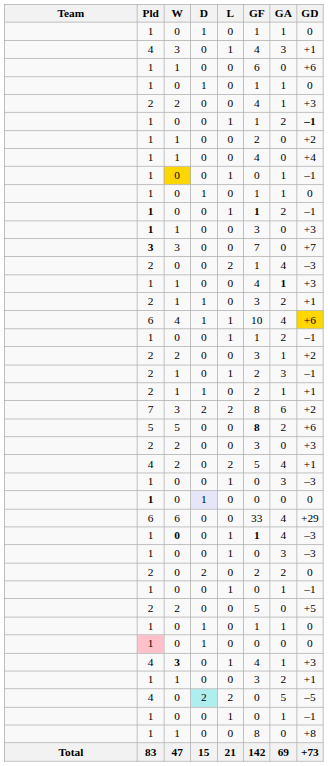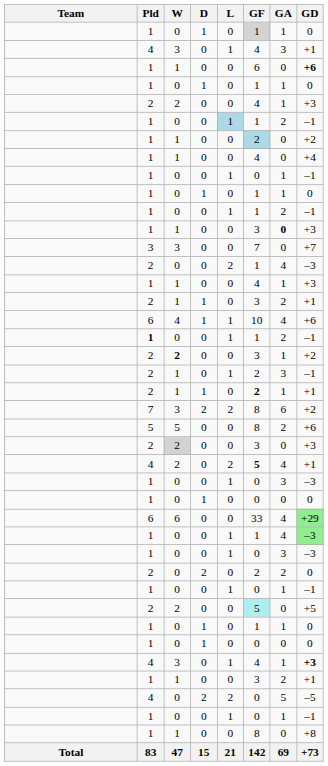(257, 31) no background -> (257, 31) lightgrey background
(310, 67) normal -> (310, 67) bold
(230, 121) no background -> (230, 121) lightblue background
(310, 121) bold -> (310, 121) normal
(257, 139) no background -> (257, 139) lightblue background
(177, 175) gold background -> (177, 175) no background
(151, 211) bold -> (151, 211) normal
(257, 211) bold -> (257, 211) normal
(151, 229) bold -> (151, 229) normal
(283, 229) normal -> (283, 229) bold
(151, 247) bold -> (151, 247) normal
(283, 283) bold -> (283, 283) normal
(310, 319) gold background -> (310, 319) no background
(151, 337) normal -> (151, 337) bold
(177, 355) normal -> (177, 355) bold
(257, 391) normal -> (257, 391) bold
(257, 427) bold -> (257, 427) normal
(177, 445) no background -> (177, 445) lightgrey background
(257, 463) normal -> (257, 463) bold
(151, 499) bold -> (151, 499) normal
(204, 499) lavender background -> (204, 499) no background
(310, 517) no background -> (310, 517) lightgreen background
(177, 535) bold -> (177, 535) normal
(257, 535) bold -> (257, 535) normal
(310, 535) no background -> (310, 535) lightgreen background
(257, 608) no background -> (257, 608) paleturquoise background
(151, 644) pink background -> (151, 644) no background
(177, 662) bold -> (177, 662) normal
(310, 662) normal -> (310, 662) bold
(204, 698) paleturquoise background -> (204, 698) no background
